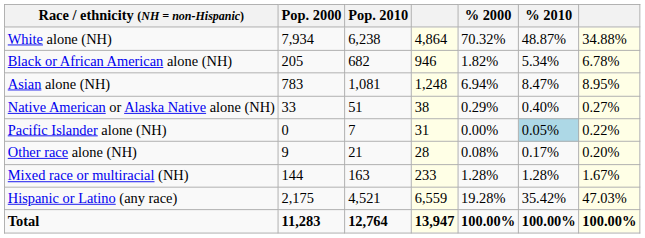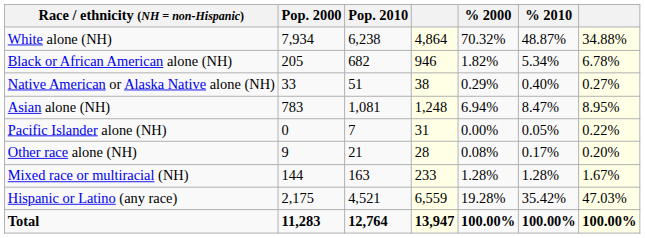rows swapped: (141, 107) <-> (59, 84)
(540, 130) lightblue background -> (540, 130) no background
